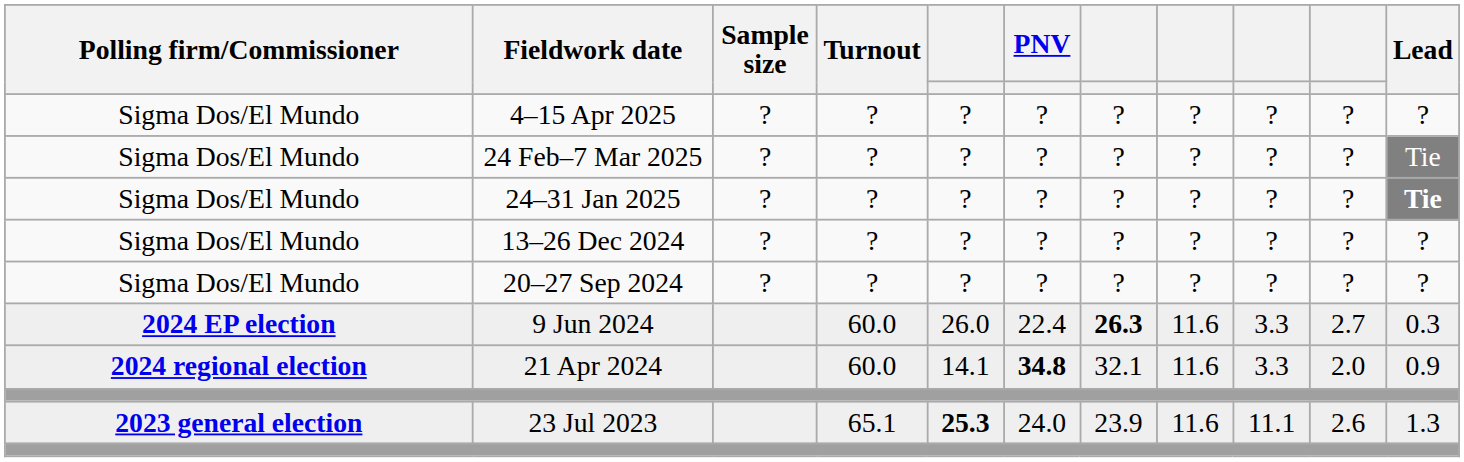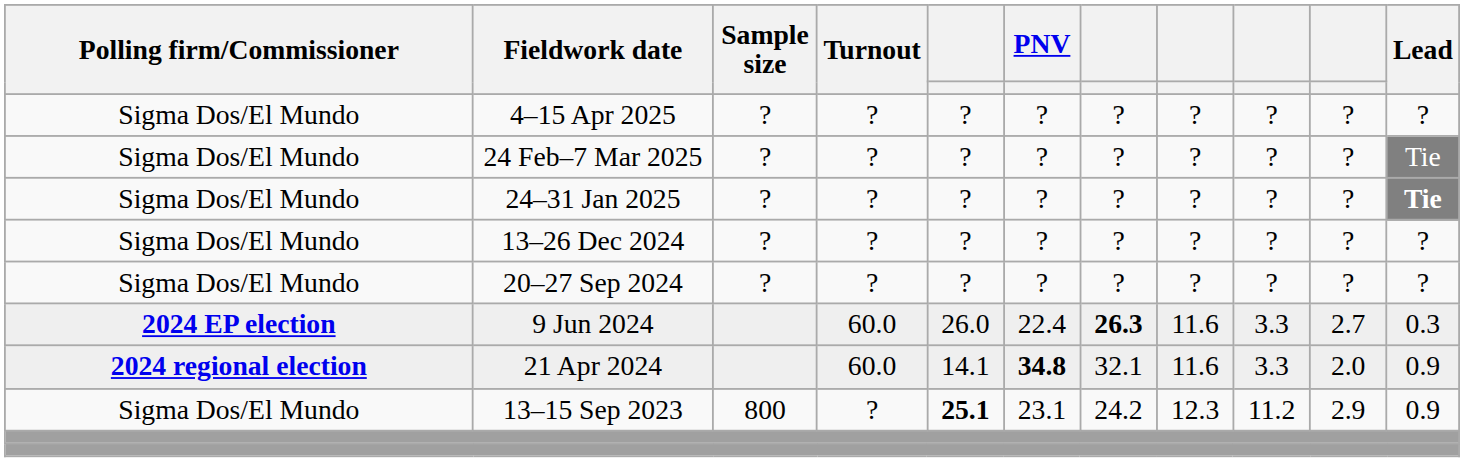+ row: (239, 408)
- row: (239, 421)
